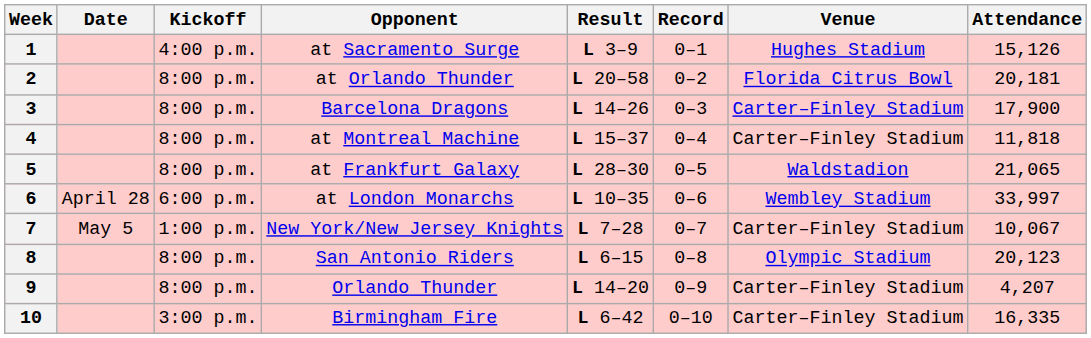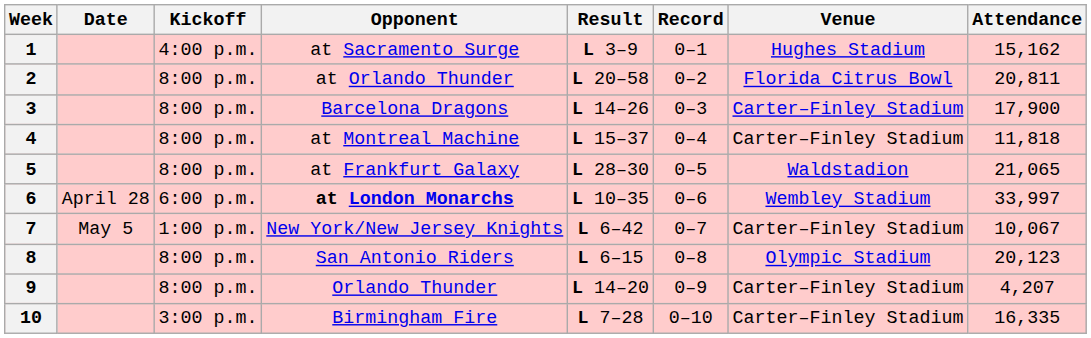(1027, 50) 15,126 -> (1027, 50) 15,162
(1027, 79) 20,181 -> (1027, 79) 20,811
(415, 199) normal -> (415, 199) bold
(611, 229) L 7–28 -> (611, 229) L 6–42
(611, 318) L 6–42 -> (611, 318) L 7–28
